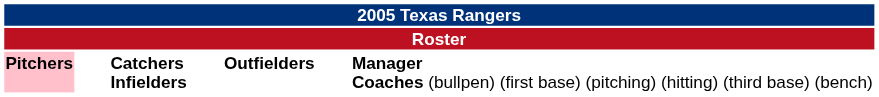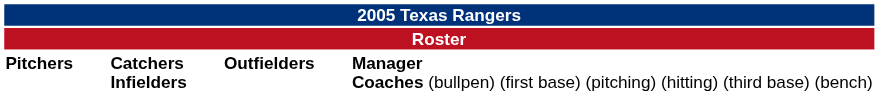(39, 62) pink background -> (39, 62) no background
